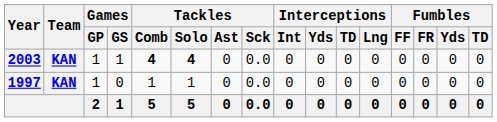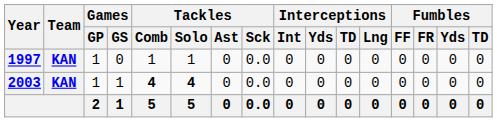rows swapped: (24, 83) <-> (24, 61)
